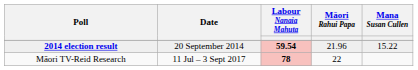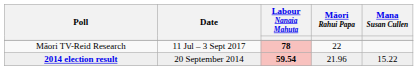rows swapped: (81, 47) <-> (81, 60)
